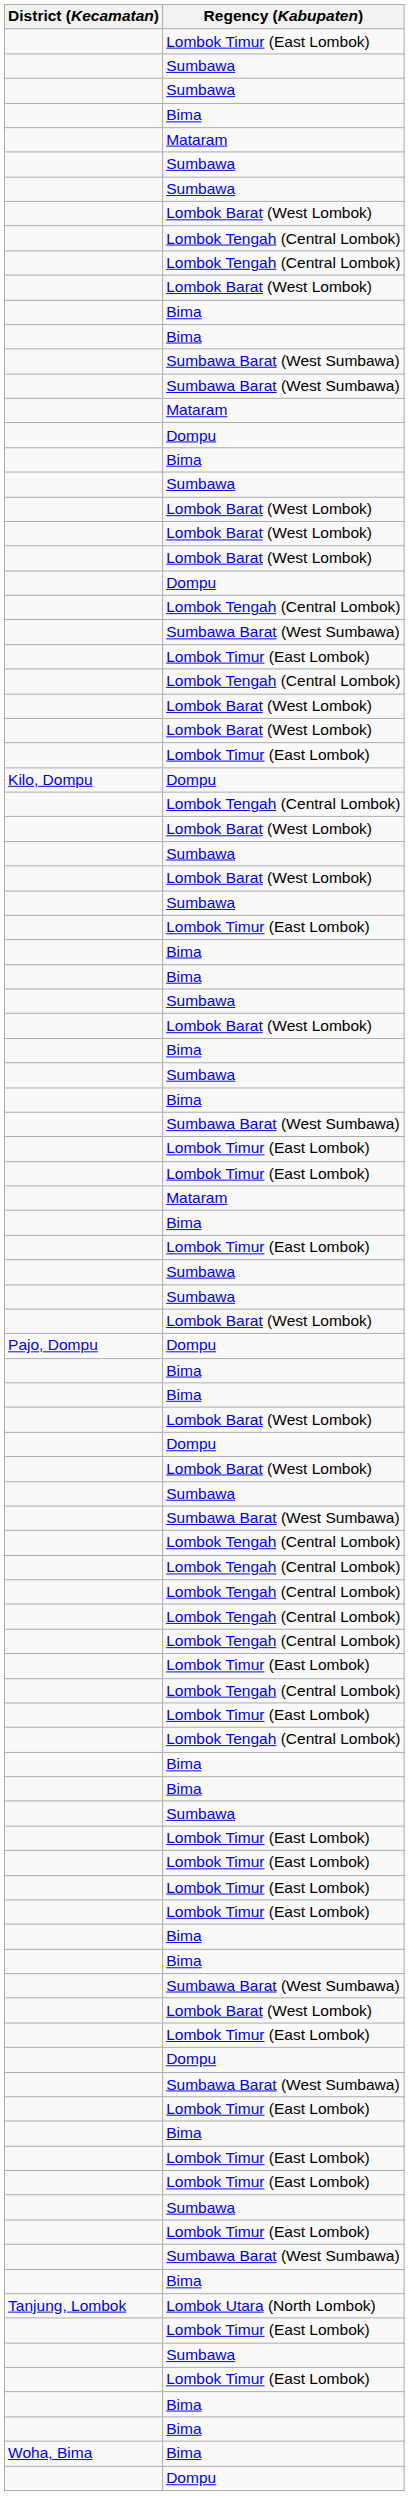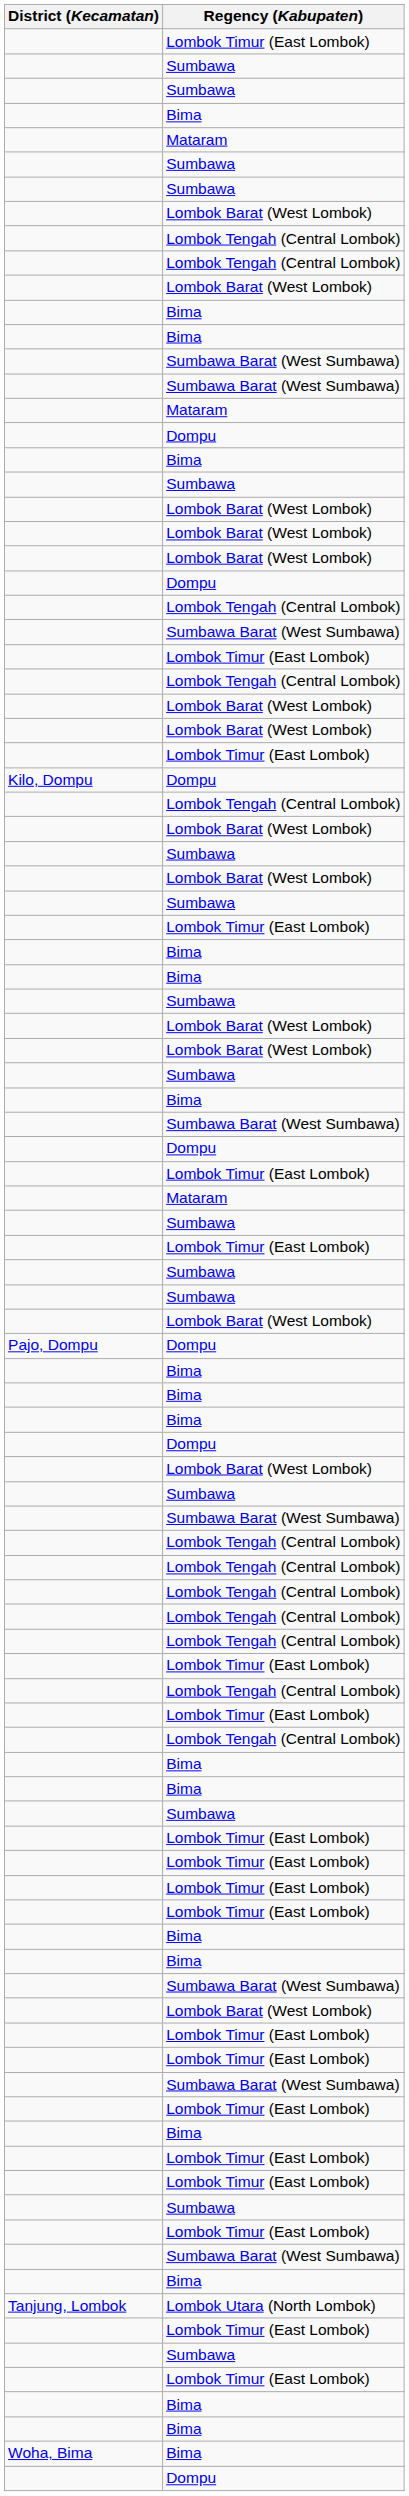(184, 1050) Bima -> (269, 1050) Lombok Barat (West Lombok)
(268, 1149) Lombok Timur (East Lombok) -> (191, 1149) Dompu
(184, 1222) Bima -> (201, 1222) Sumbawa
(269, 1419) Lombok Barat (West Lombok) -> (184, 1419) Bima
(191, 2059) Dompu -> (268, 2059) Lombok Timur (East Lombok)
